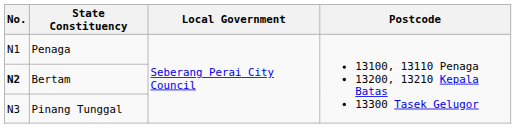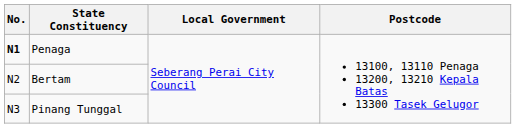(13, 49) normal -> (13, 49) bold
(13, 79) bold -> (13, 79) normal
